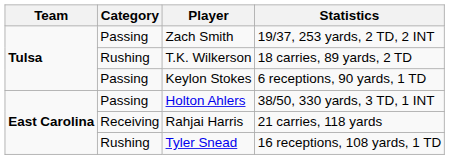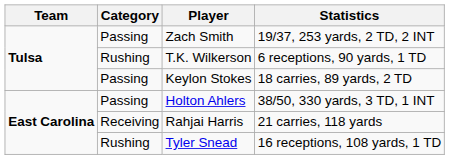(335, 58) 18 carries, 89 yards, 2 TD -> (342, 58) 6 receptions, 90 yards, 1 TD
(342, 79) 6 receptions, 90 yards, 1 TD -> (335, 79) 18 carries, 89 yards, 2 TD
